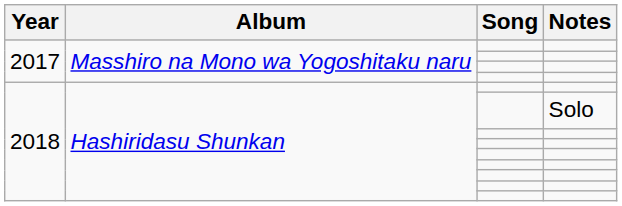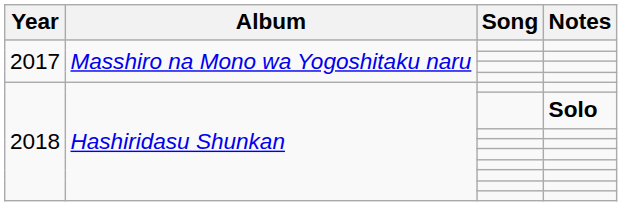(571, 110) normal -> (573, 110) bold
